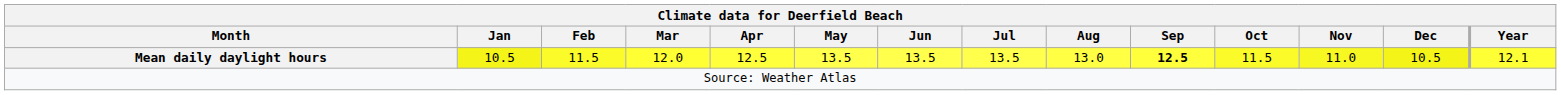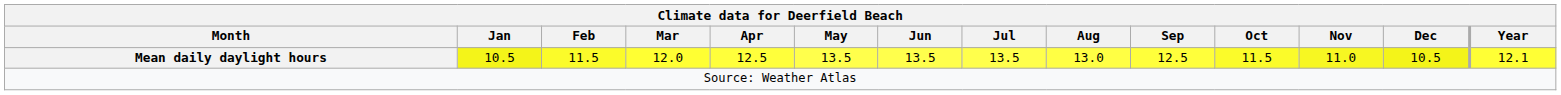(1173, 58) bold -> (1173, 58) normal
